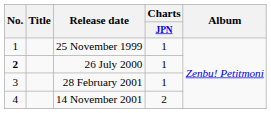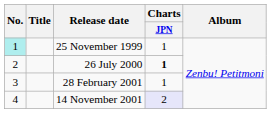(15, 46) no background -> (15, 46) paleturquoise background
(15, 64) bold -> (15, 64) normal
(164, 64) normal -> (164, 64) bold
(164, 100) no background -> (164, 100) lavender background
